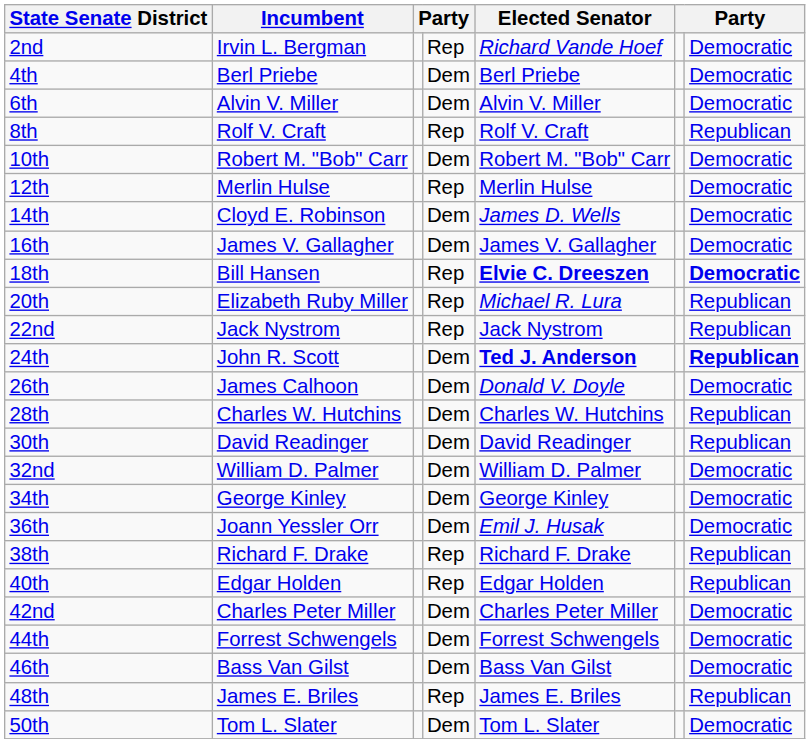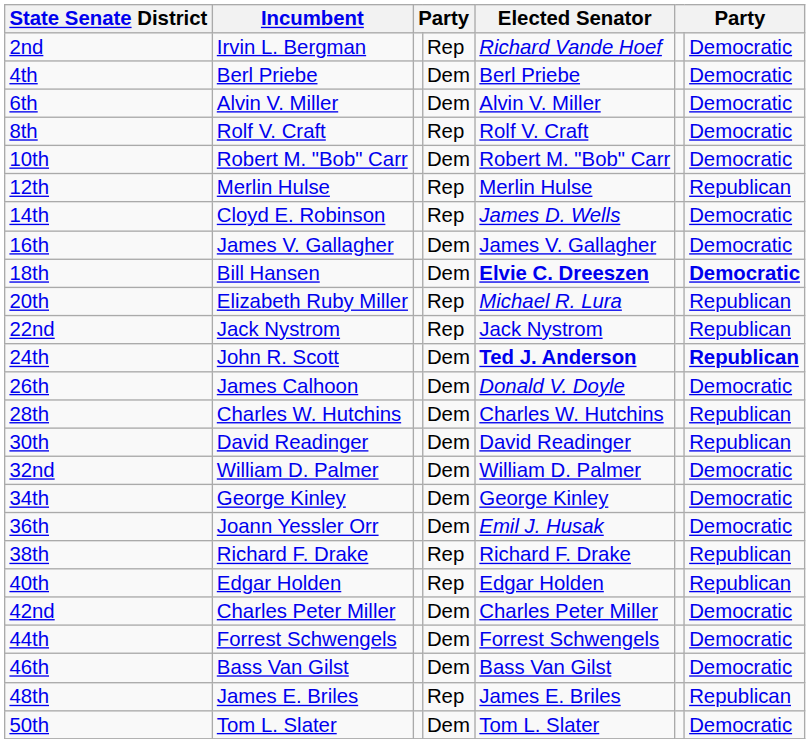(740, 131) Republican -> (741, 131) Democratic
(741, 188) Democratic -> (740, 188) Republican
(448, 216) Dem -> (446, 216) Rep
(446, 272) Rep -> (448, 272) Dem
